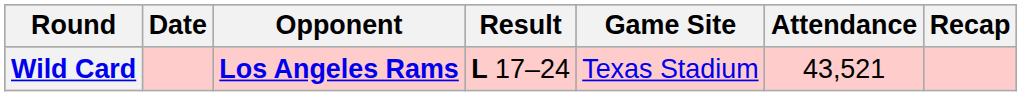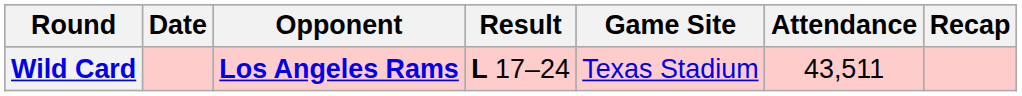(844, 68) 43,521 -> (844, 68) 43,511
